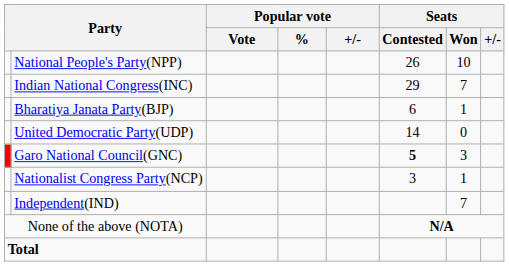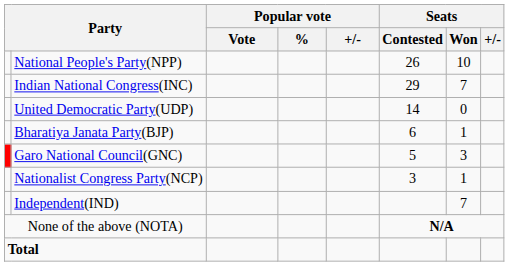rows swapped: (94, 109) <-> (104, 132)
(413, 156) bold -> (413, 156) normal
